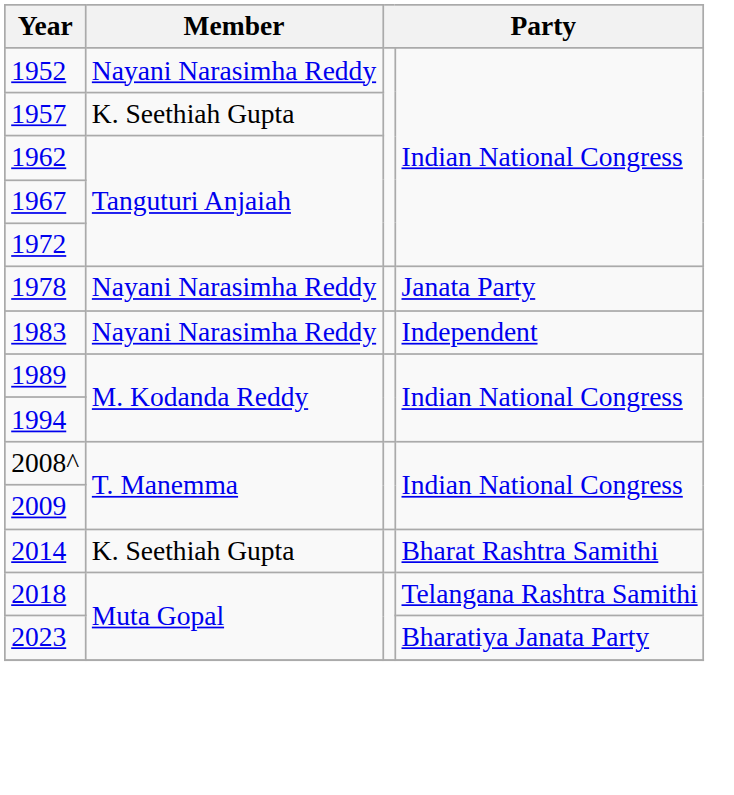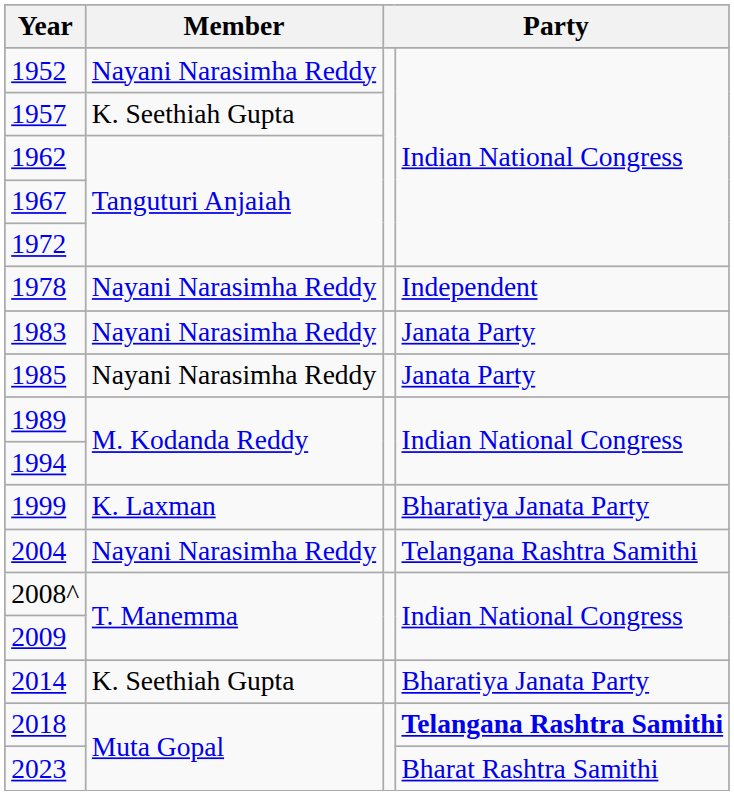(468, 288) Janata Party -> (470, 288) Independent
(470, 331) Independent -> (468, 331) Janata Party
+ row: (39, 375)
+ row: (39, 506)
+ row: (39, 550)
(530, 550) Bharat Rashtra Samithi -> (525, 680) Bharatiya Janata Party
(550, 593) normal -> (562, 724) bold
(525, 637) Bharatiya Janata Party -> (530, 768) Bharat Rashtra Samithi
